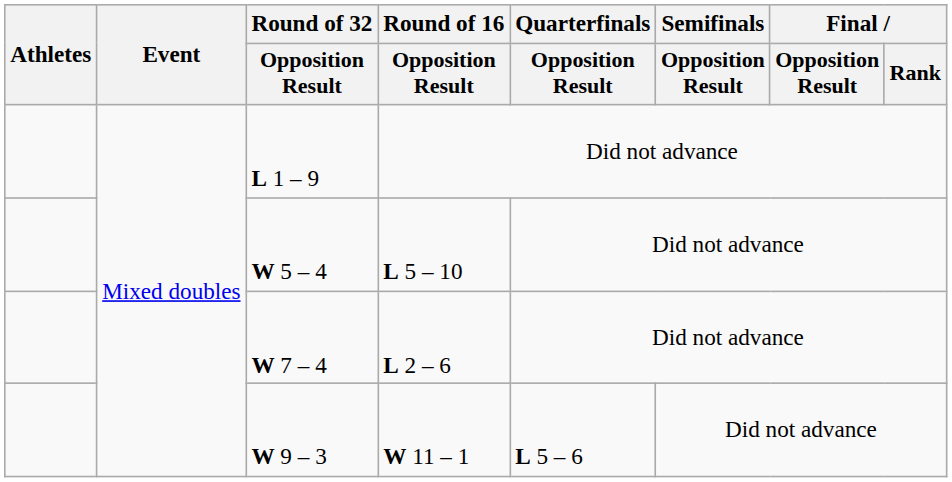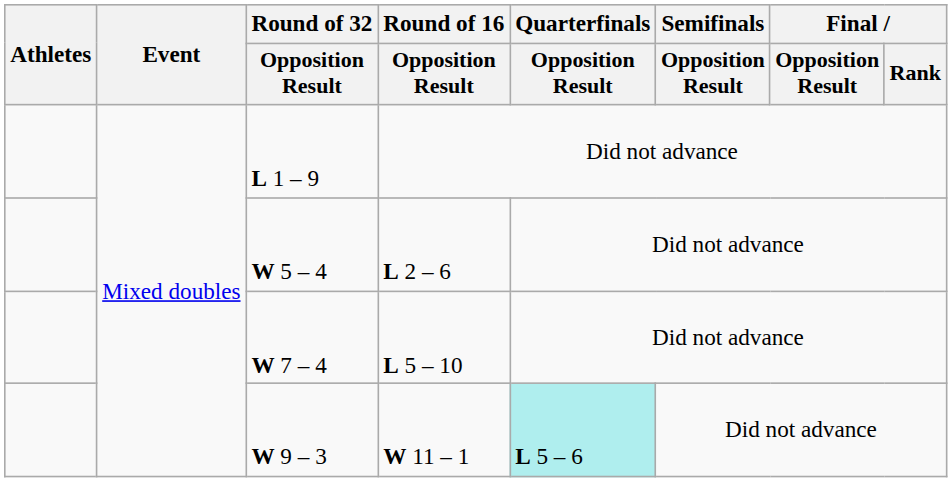(423, 271) L 5 – 10 -> (417, 271) L 2 – 6
(417, 364) L 2 – 6 -> (423, 364) L 5 – 10
(549, 457) no background -> (549, 457) paleturquoise background
